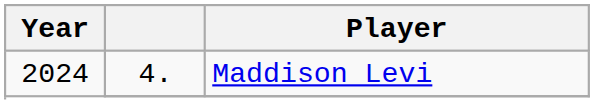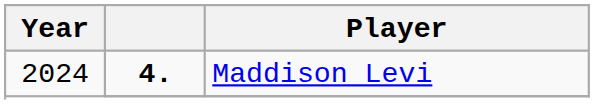(155, 74) normal -> (155, 74) bold
